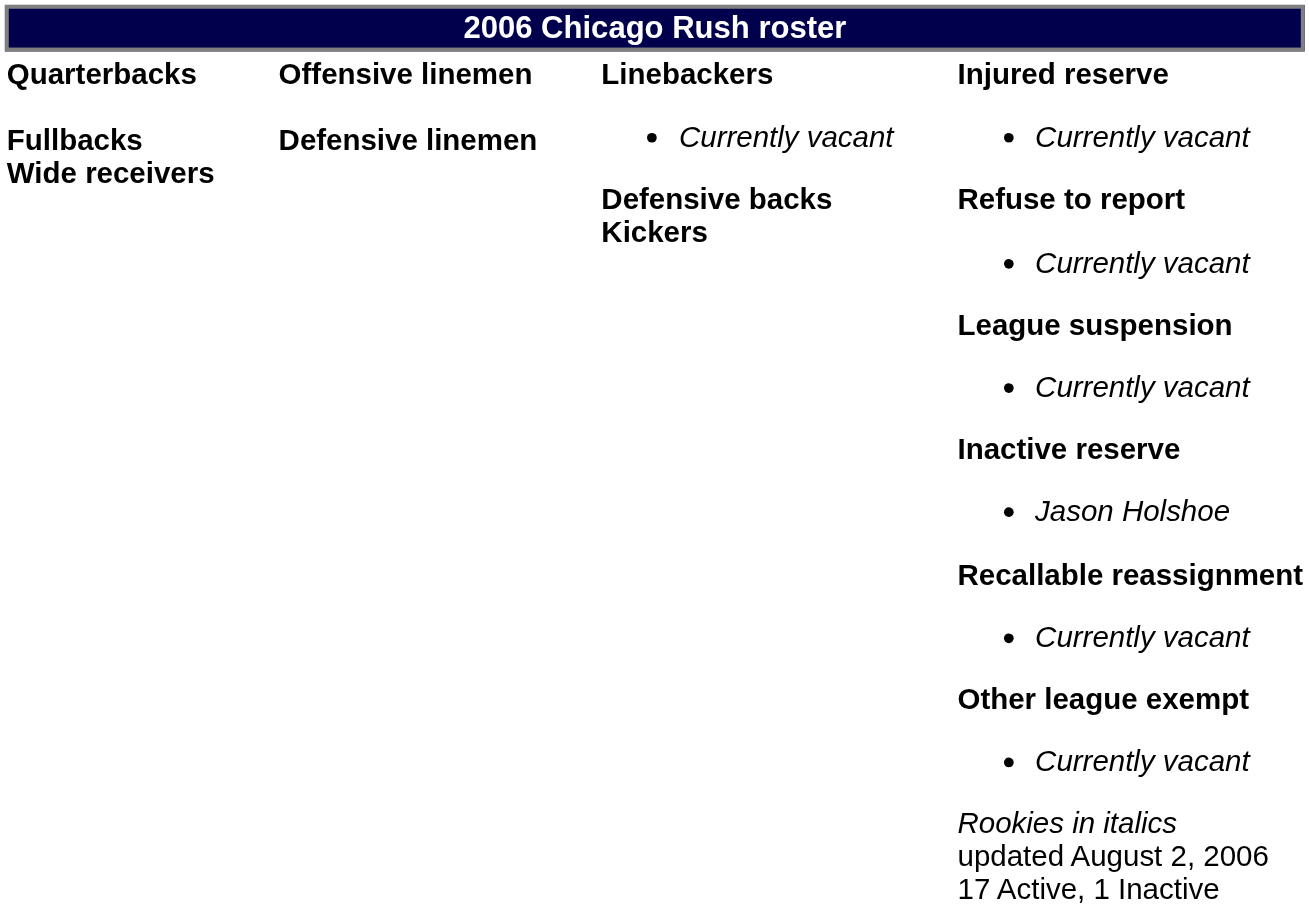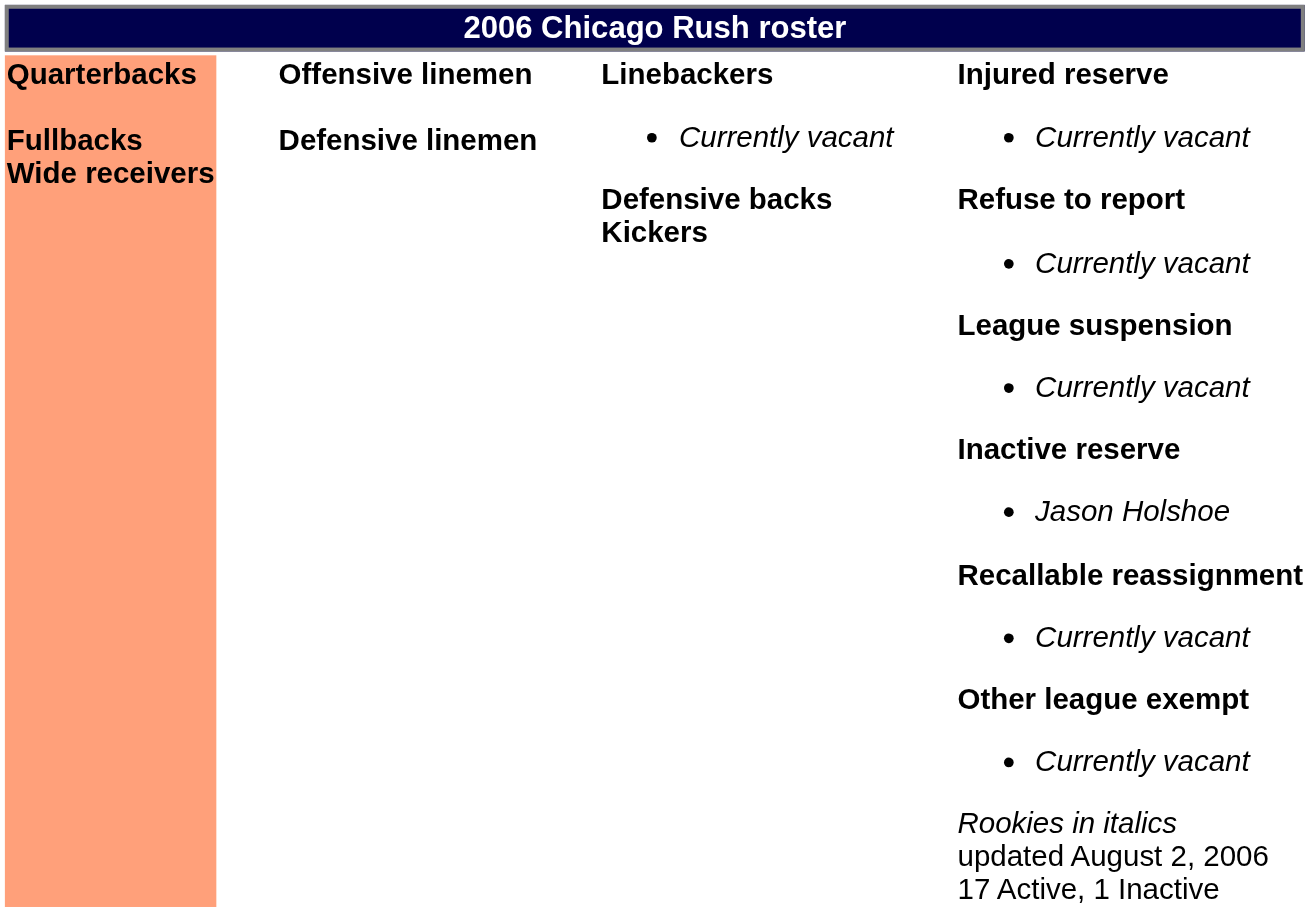(111, 123) no background -> (111, 123) lightsalmon background
